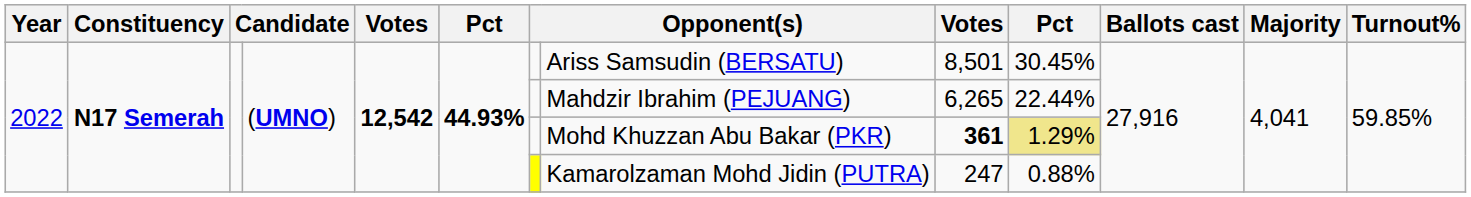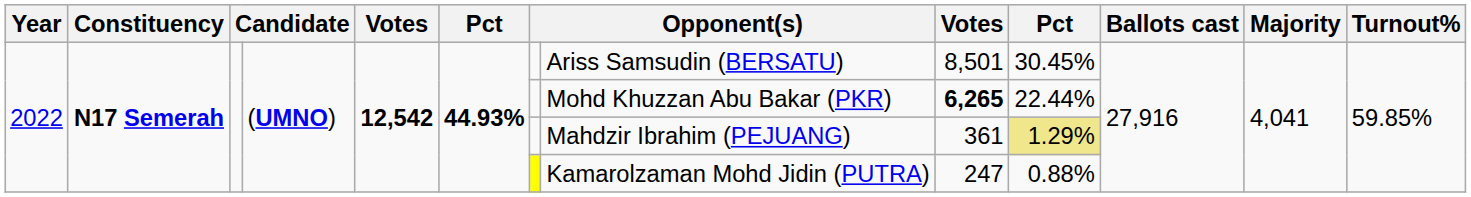(699, 99) Mahdzir Ibrahim (PEJUANG) -> (719, 99) Mohd Khuzzan Abu Bakar (PKR)
(974, 99) normal -> (974, 99) bold
(719, 136) Mohd Khuzzan Abu Bakar (PKR) -> (699, 136) Mahdzir Ibrahim (PEJUANG)
(984, 136) bold -> (984, 136) normal
